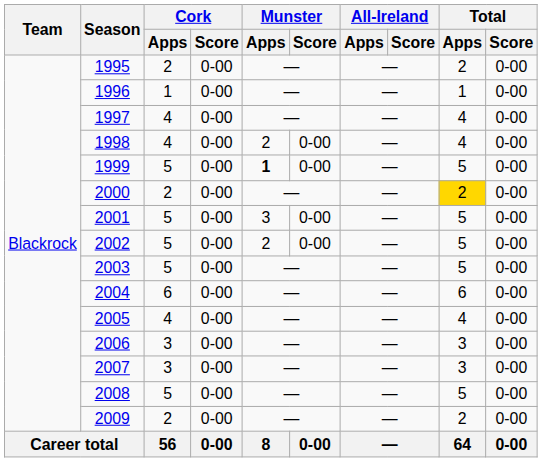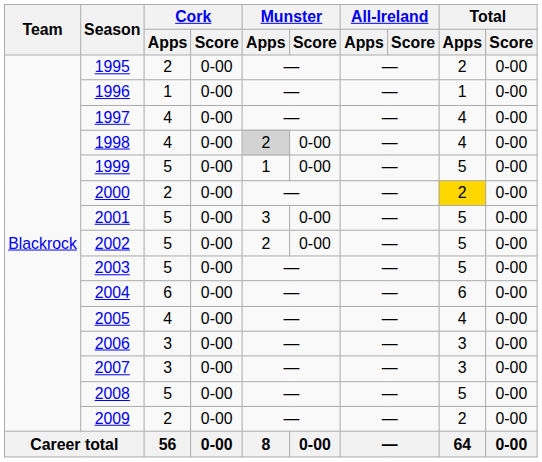(266, 142) no background -> (266, 142) lightgrey background
(266, 167) bold -> (266, 167) normal
